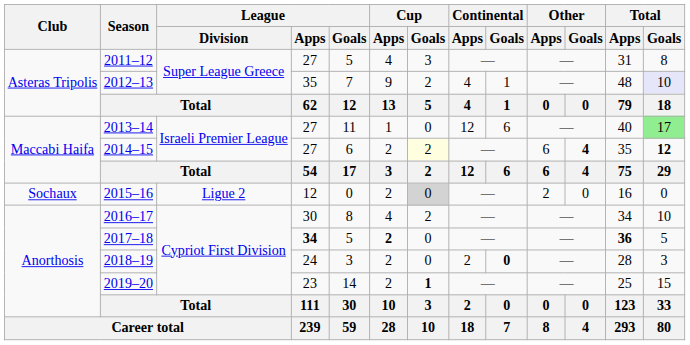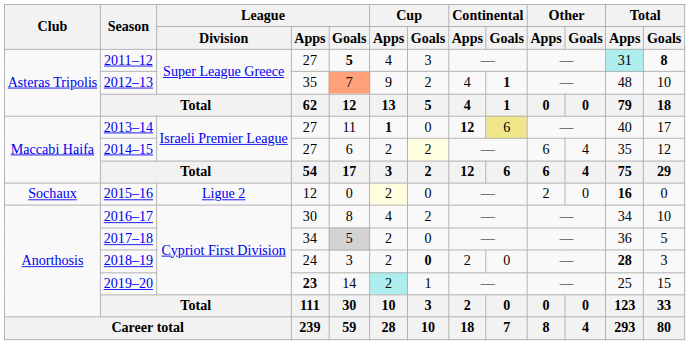(349, 60) normal -> (349, 60) bold
(625, 60) no background -> (625, 60) paleturquoise background
(664, 60) normal -> (664, 60) bold
(349, 82) no background -> (349, 82) lightsalmon background
(507, 82) normal -> (507, 82) bold
(664, 82) lavender background -> (664, 82) no background
(389, 127) normal -> (389, 127) bold
(467, 127) normal -> (467, 127) bold
(507, 127) no background -> (507, 127) khaki background
(664, 127) lightgreen background -> (664, 127) no background
(585, 149) bold -> (585, 149) normal
(664, 149) bold -> (664, 149) normal
(389, 194) no background -> (389, 194) lightyellow background
(428, 194) lightgrey background -> (428, 194) no background
(625, 194) normal -> (625, 194) bold
(310, 238) bold -> (310, 238) normal
(349, 238) no background -> (349, 238) lightgrey background
(389, 238) bold -> (389, 238) normal
(625, 238) bold -> (625, 238) normal
(428, 261) normal -> (428, 261) bold
(507, 261) bold -> (507, 261) normal
(625, 261) normal -> (625, 261) bold
(310, 283) normal -> (310, 283) bold
(389, 283) no background -> (389, 283) paleturquoise background
(428, 283) bold -> (428, 283) normal
